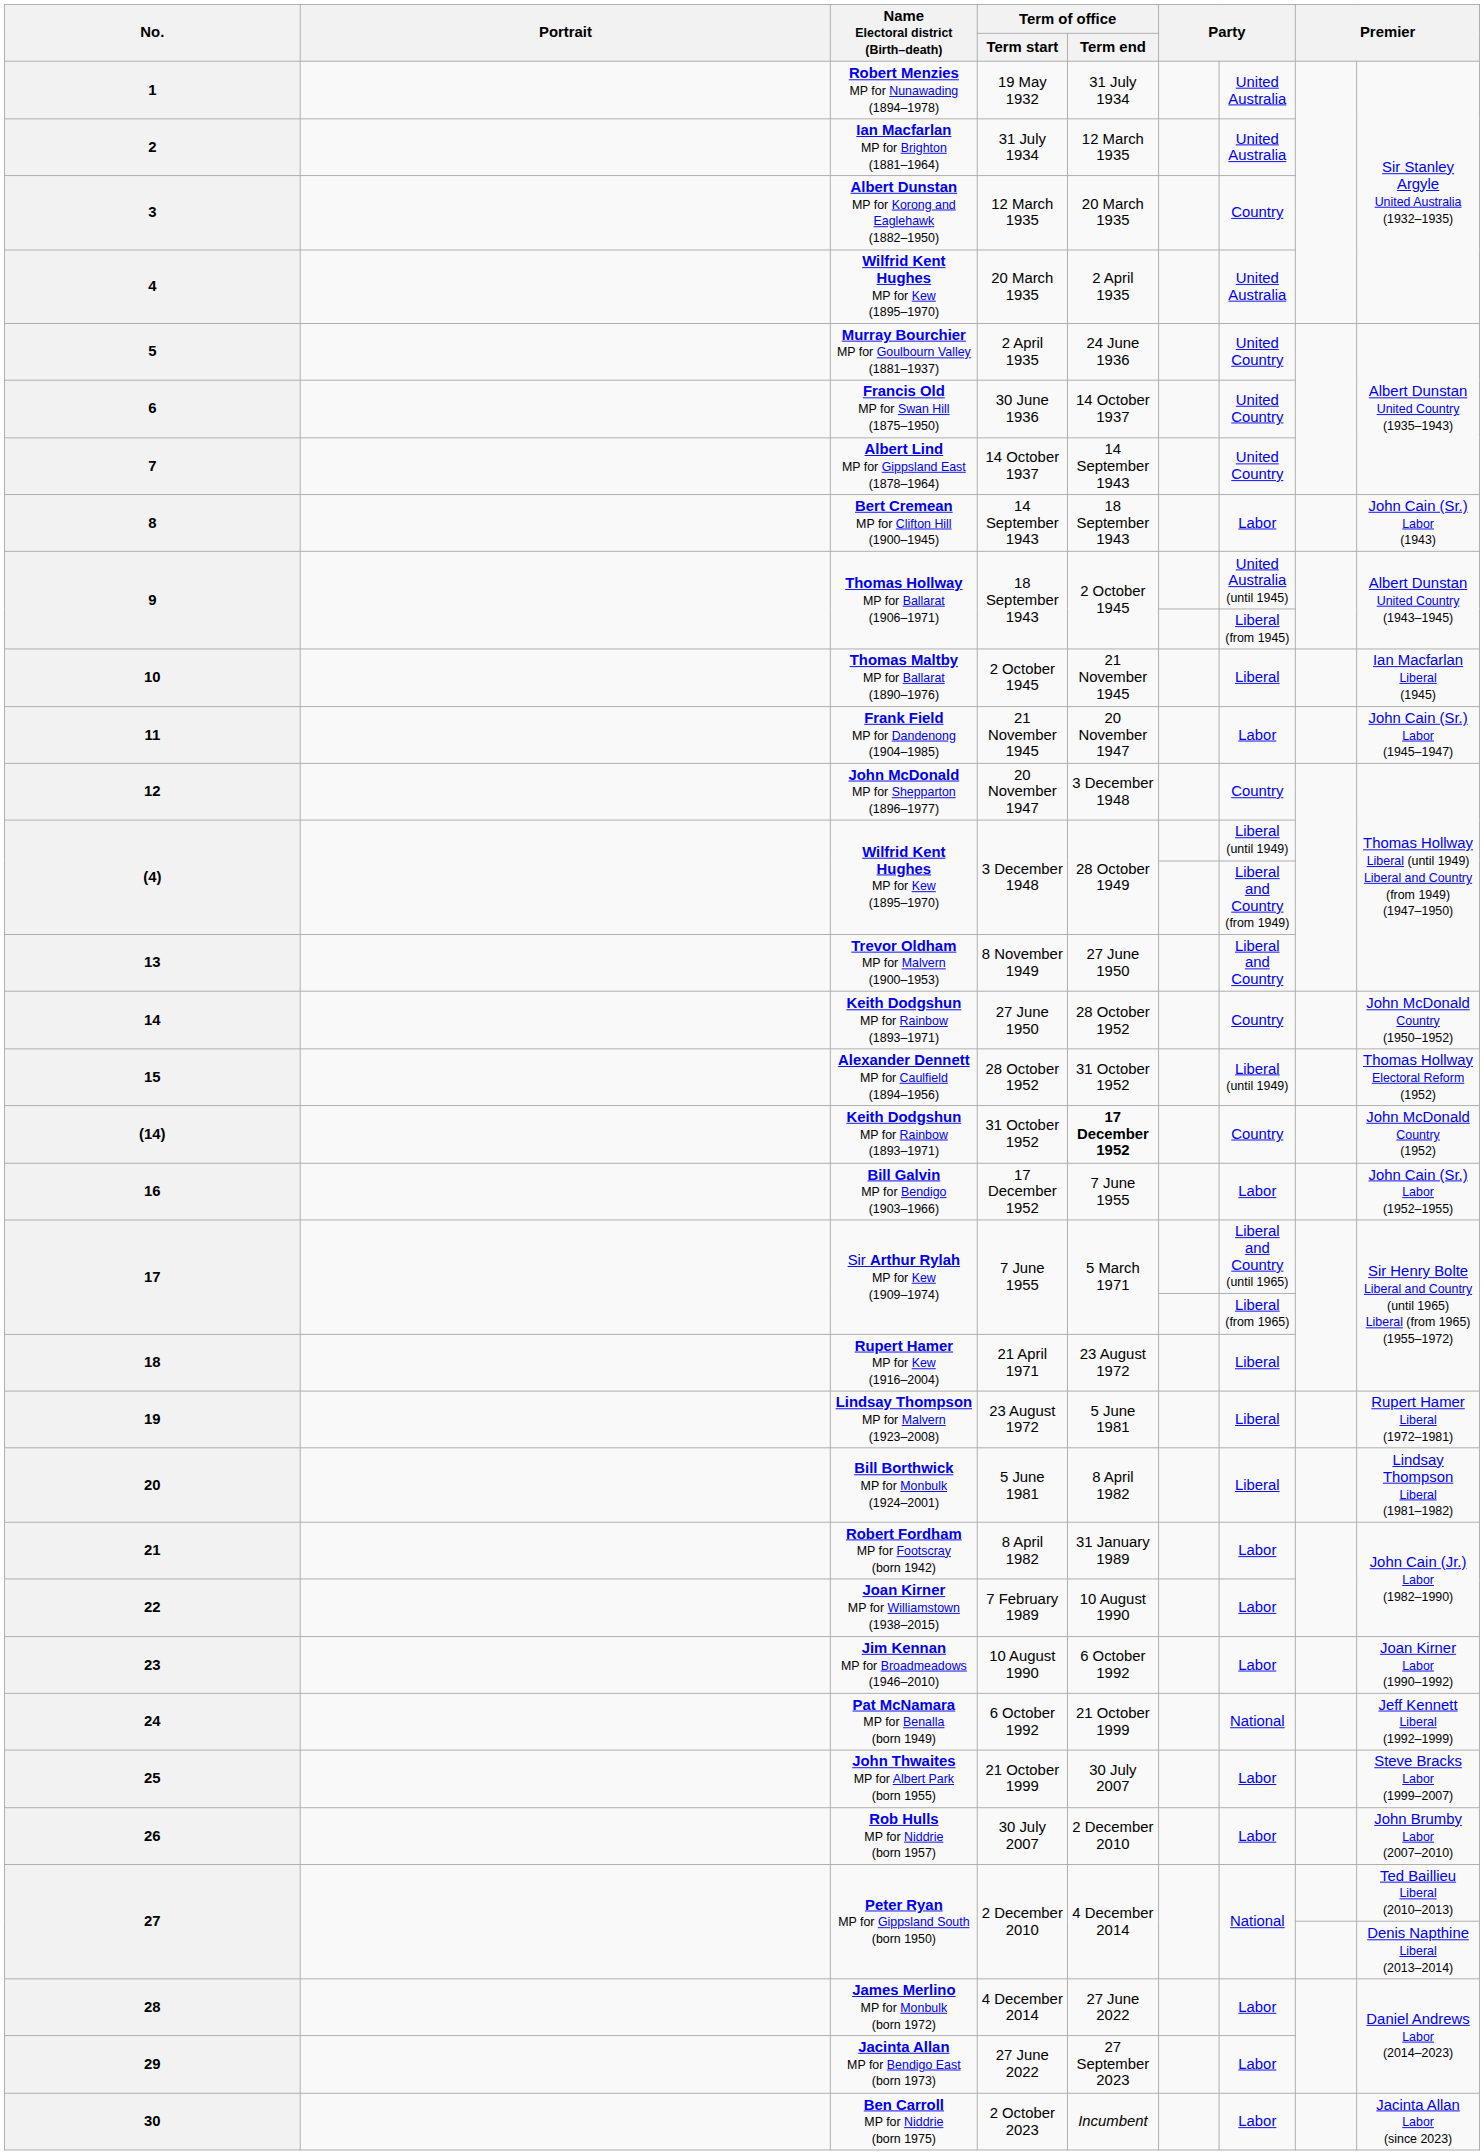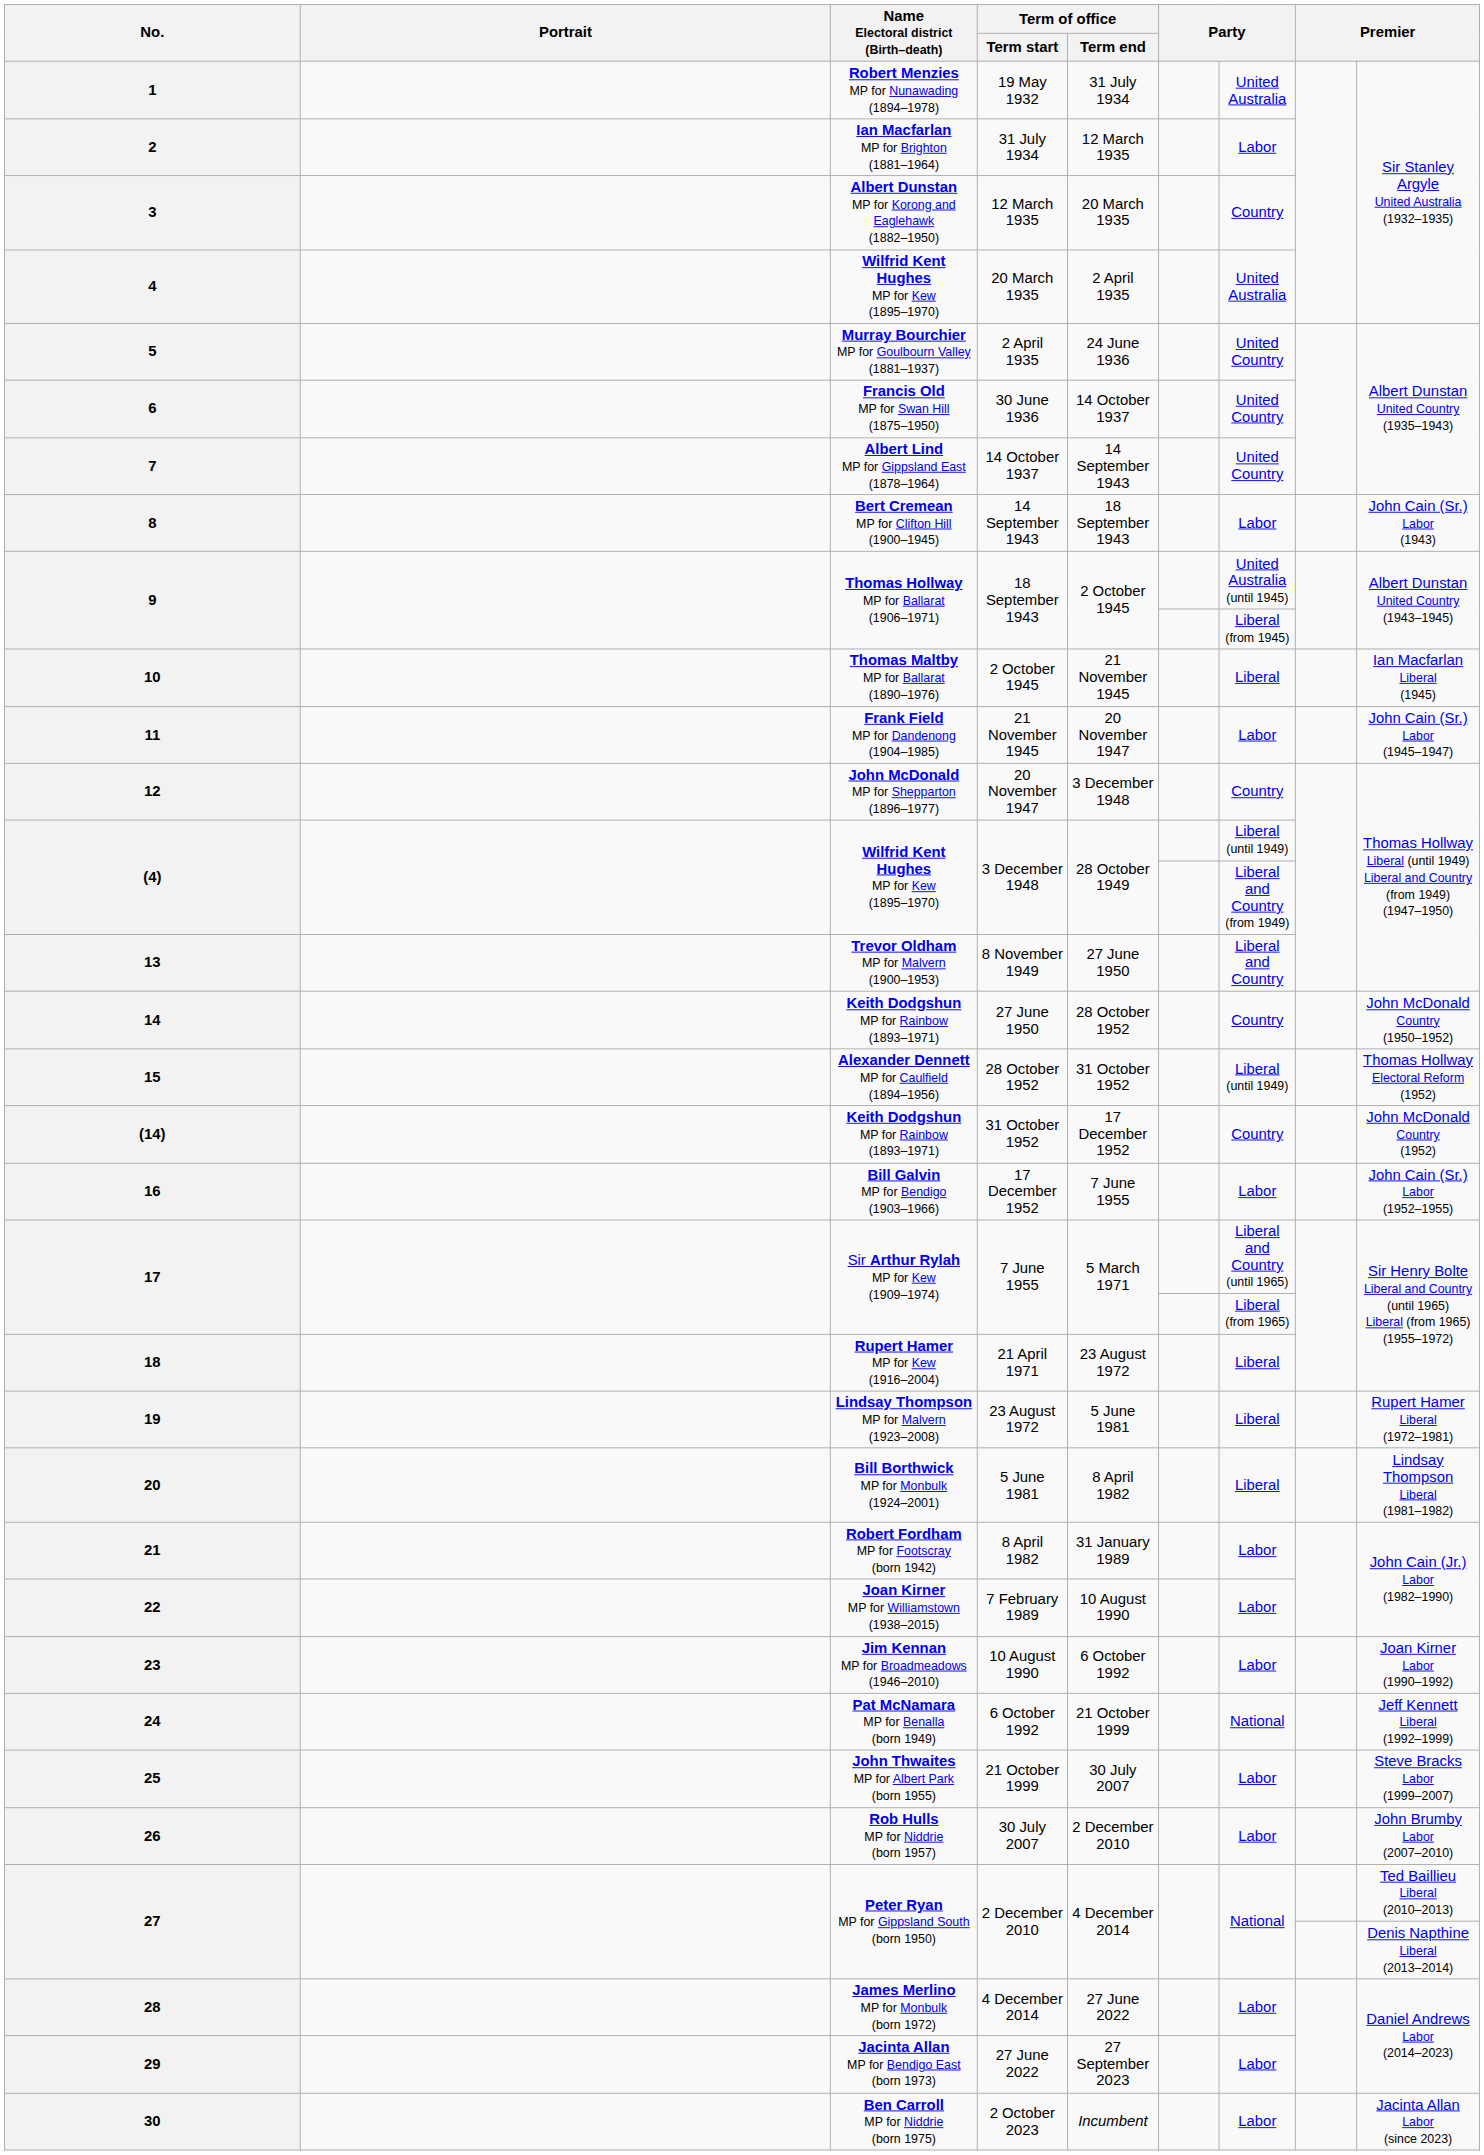(1257, 147) United Australia -> (1257, 147) Labor
(1113, 1134) bold -> (1113, 1134) normal
